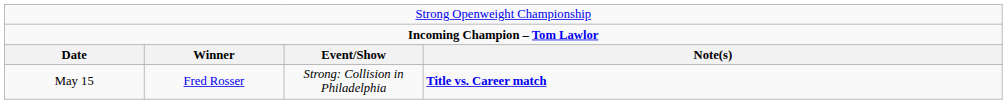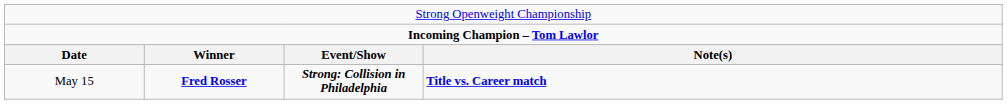(214, 81) normal -> (214, 81) bold
(354, 81) normal -> (354, 81) bold
